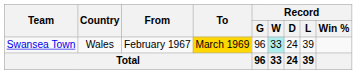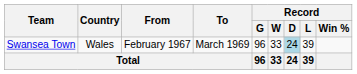(222, 45) gold background -> (222, 45) no background
(276, 45) paleturquoise background -> (276, 45) no background
(292, 45) no background -> (292, 45) lightblue background
